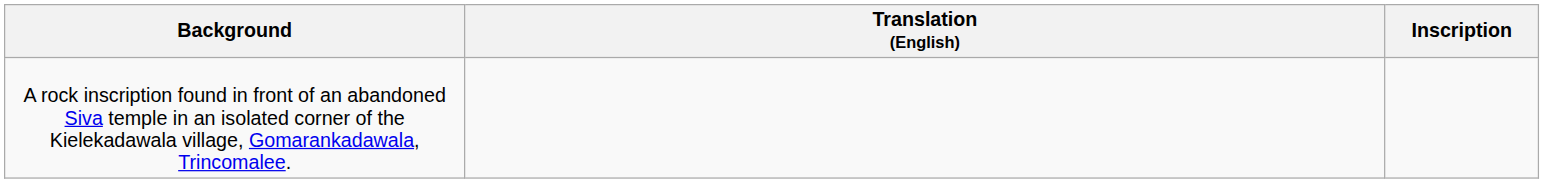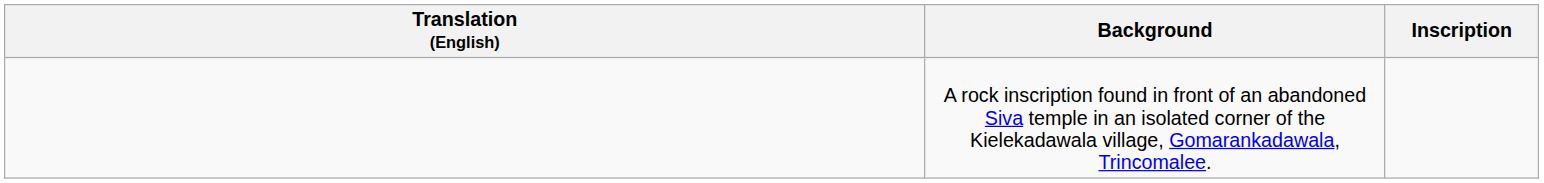columns swapped: (235, 31) <-> (925, 31)
